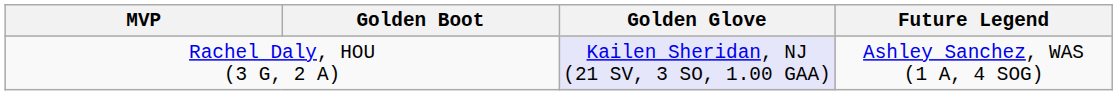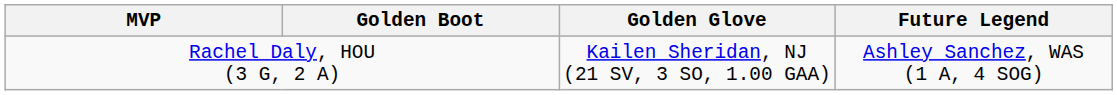(697, 63) lavender background -> (697, 63) no background
